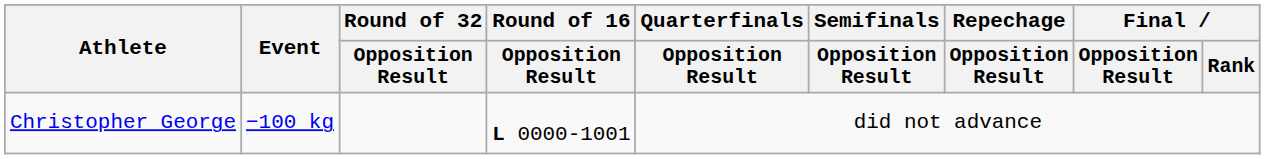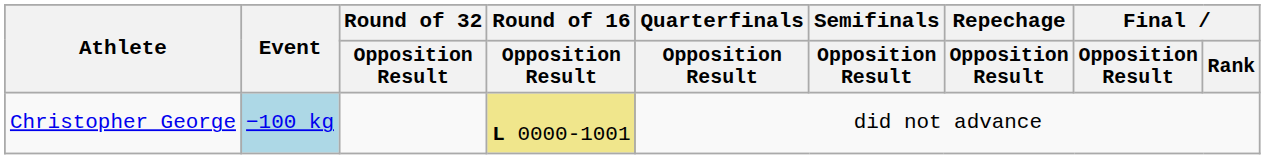(290, 123) no background -> (290, 123) lightblue background
(561, 135) no background -> (561, 135) khaki background
